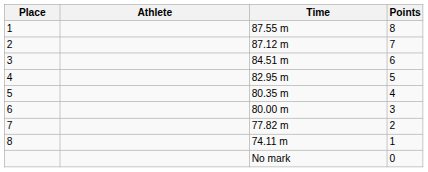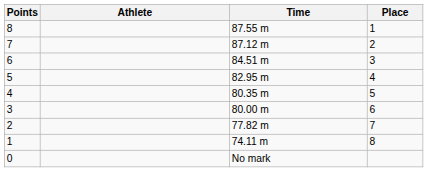columns swapped: (32, 12) <-> (405, 12)
